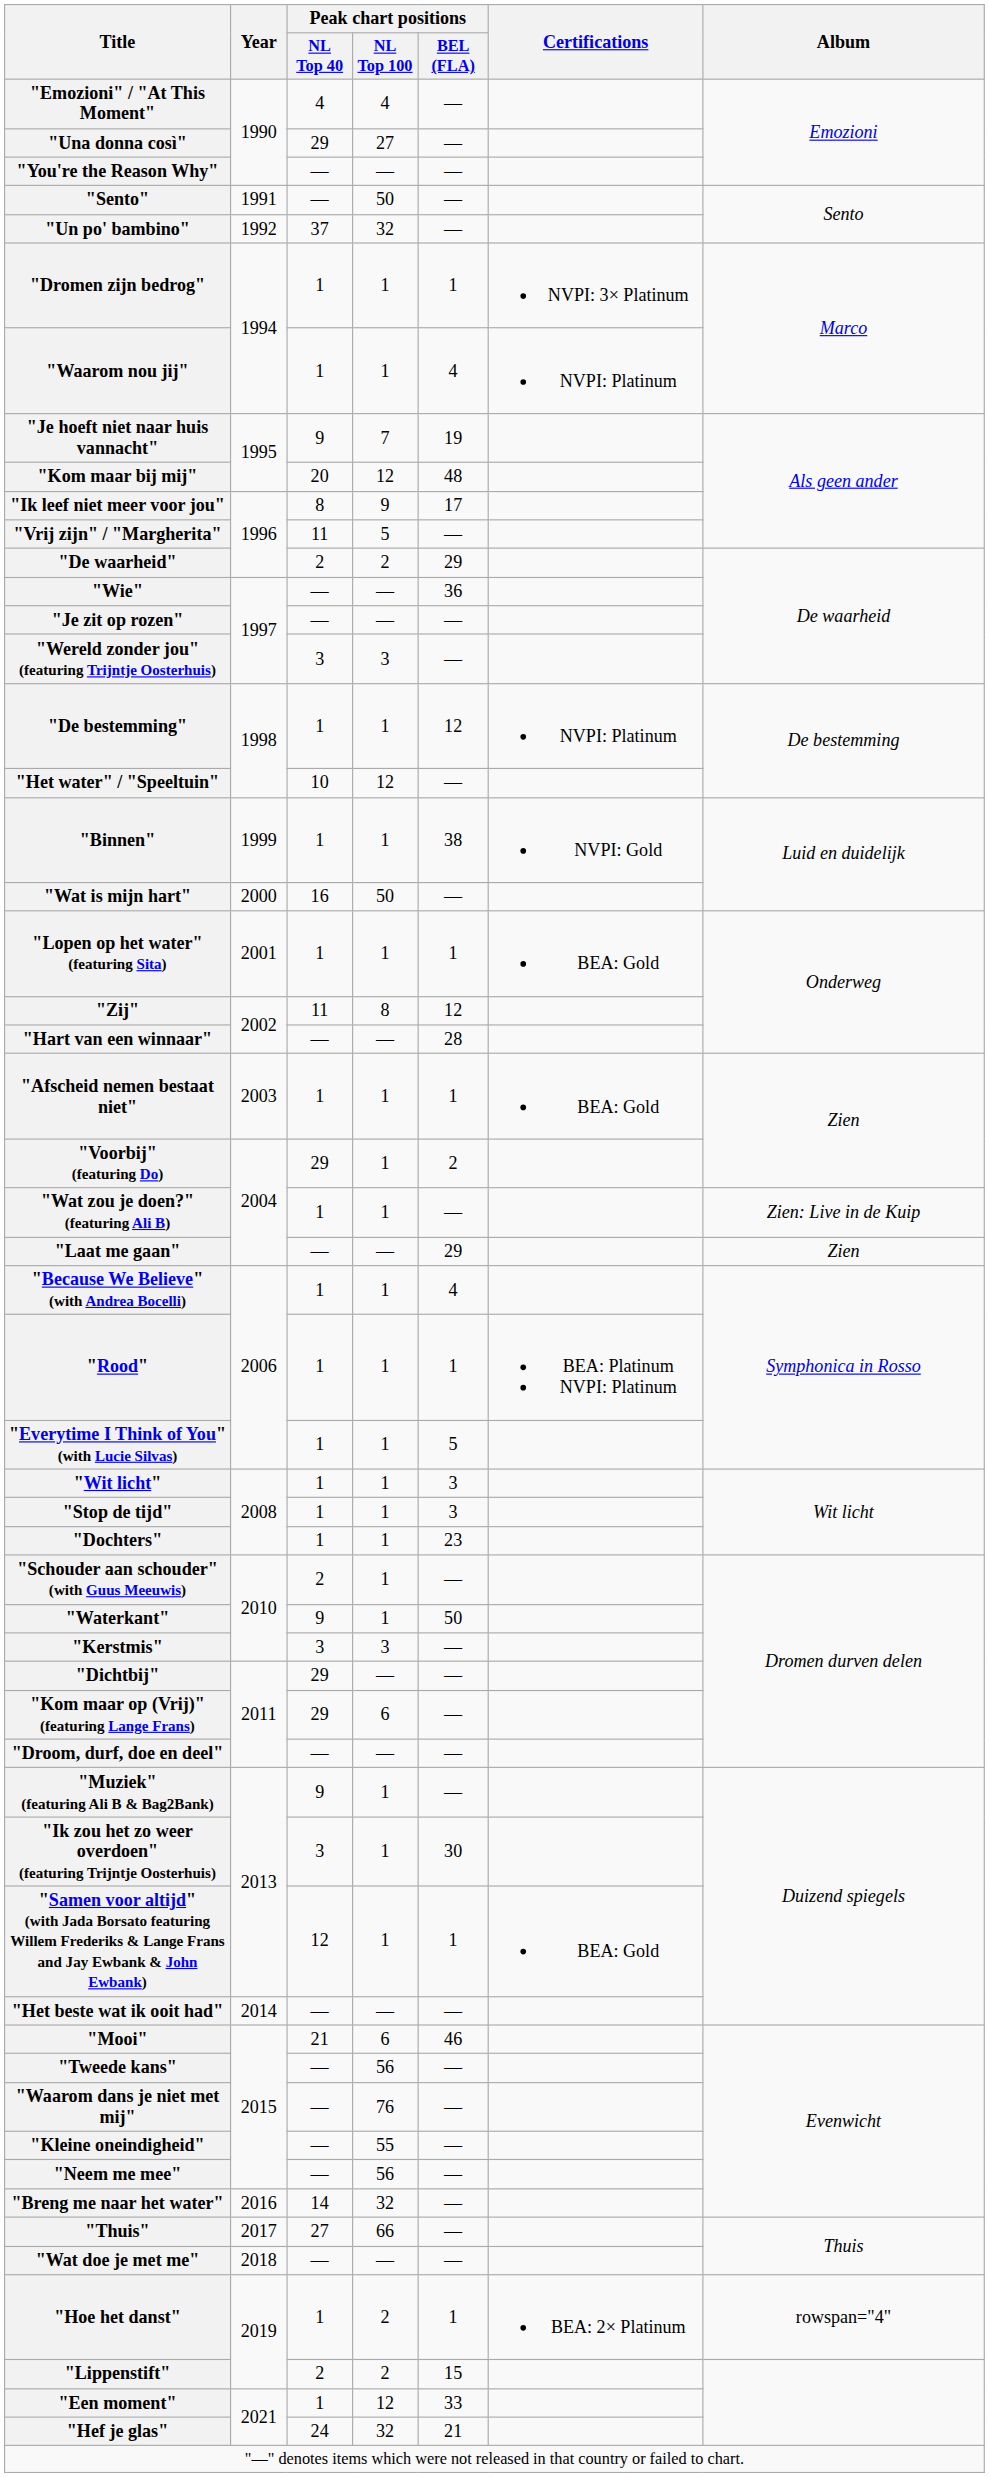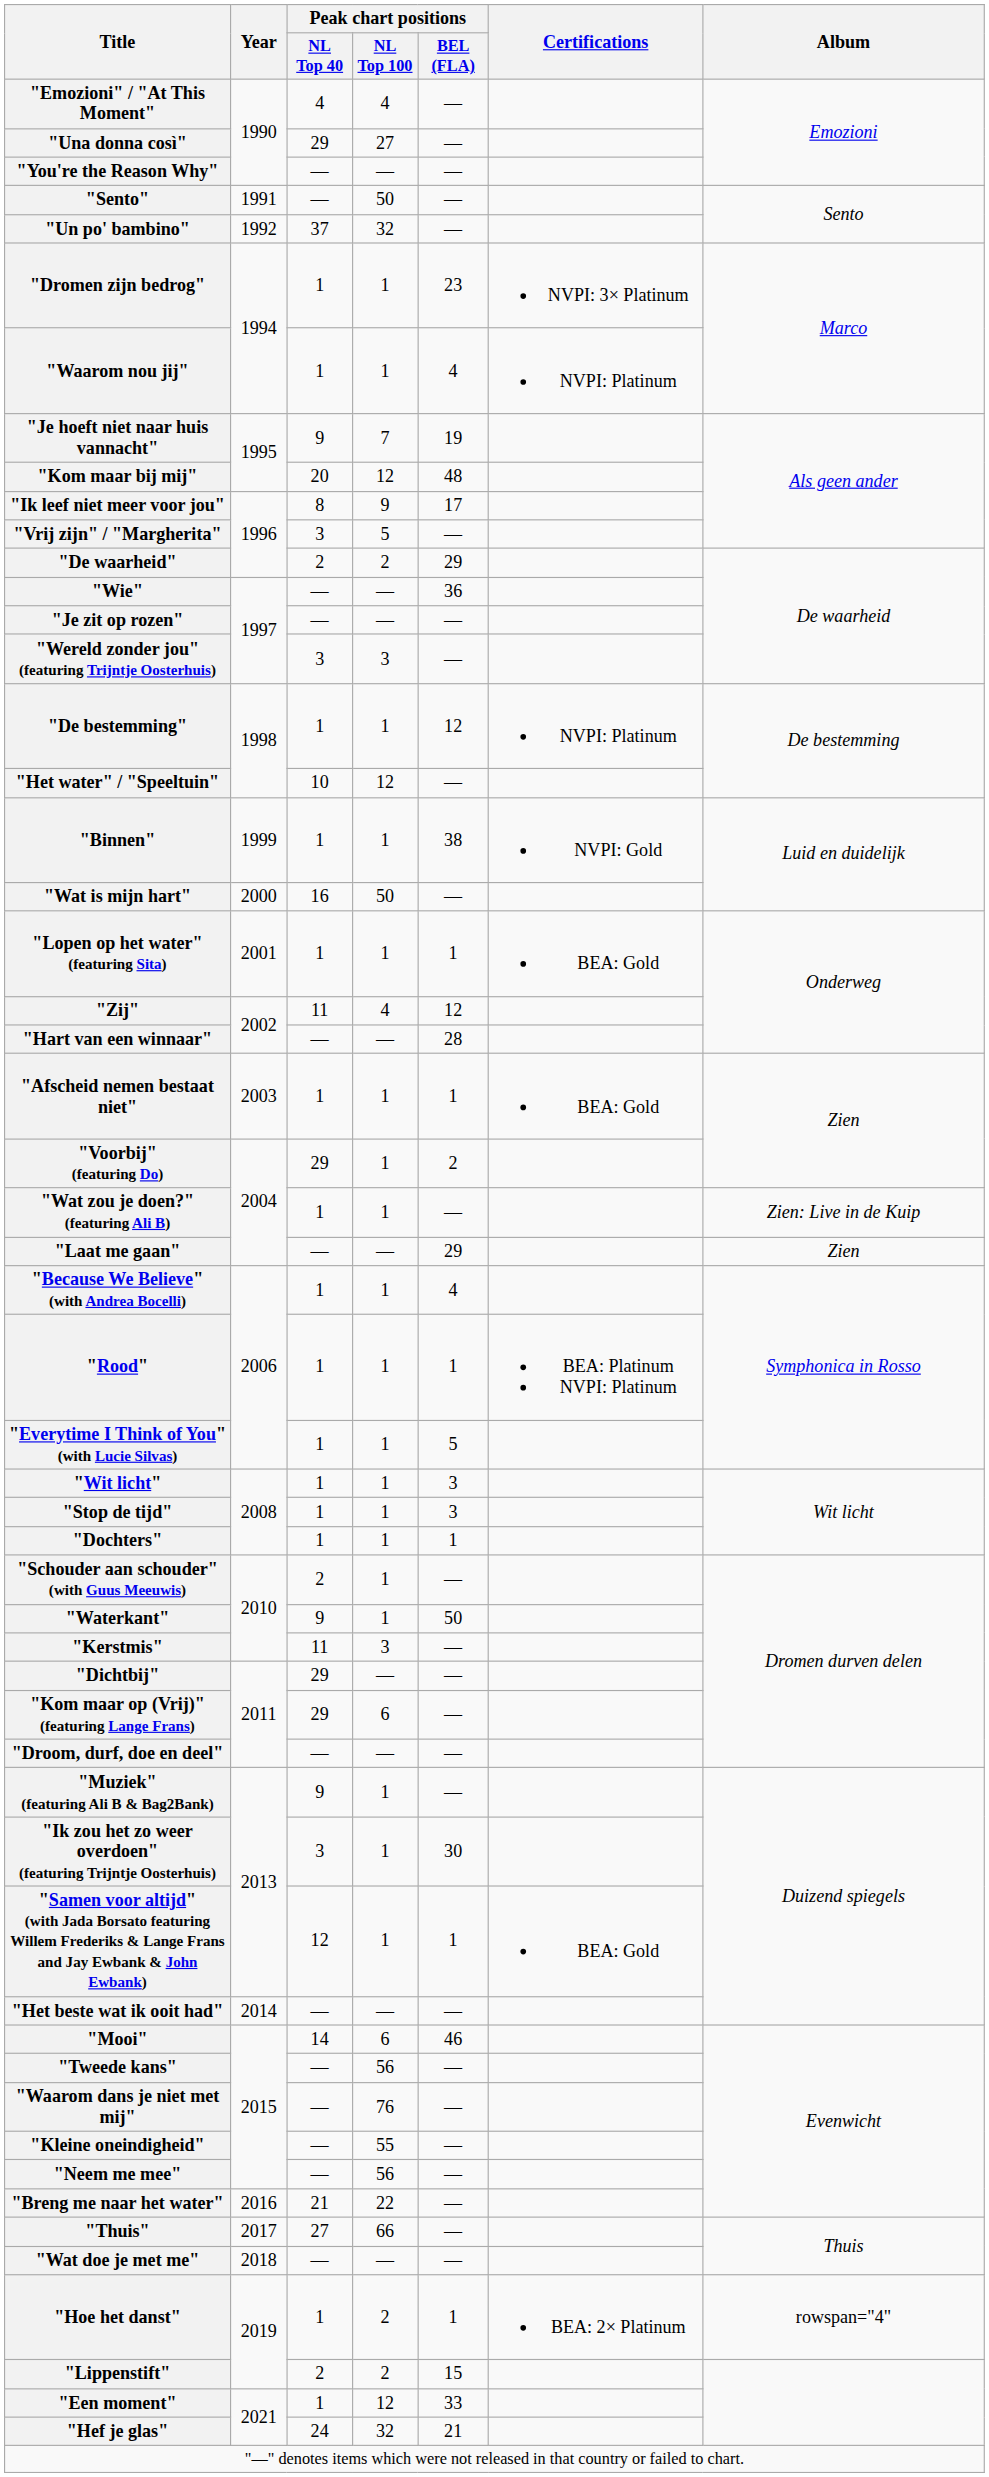(453, 285) 1 -> (453, 285) 23
(320, 533) 11 -> (320, 533) 3
(385, 1010) 8 -> (385, 1010) 4
(453, 1540) 23 -> (453, 1540) 1
(320, 1647) 3 -> (320, 1647) 11
(320, 2039) 21 -> (320, 2039) 14
(320, 2202) 14 -> (320, 2202) 21
(385, 2202) 32 -> (385, 2202) 22
